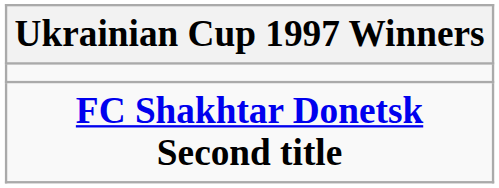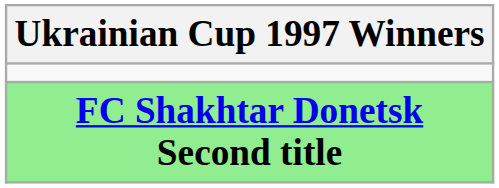(250, 131) no background -> (250, 131) lightgreen background
